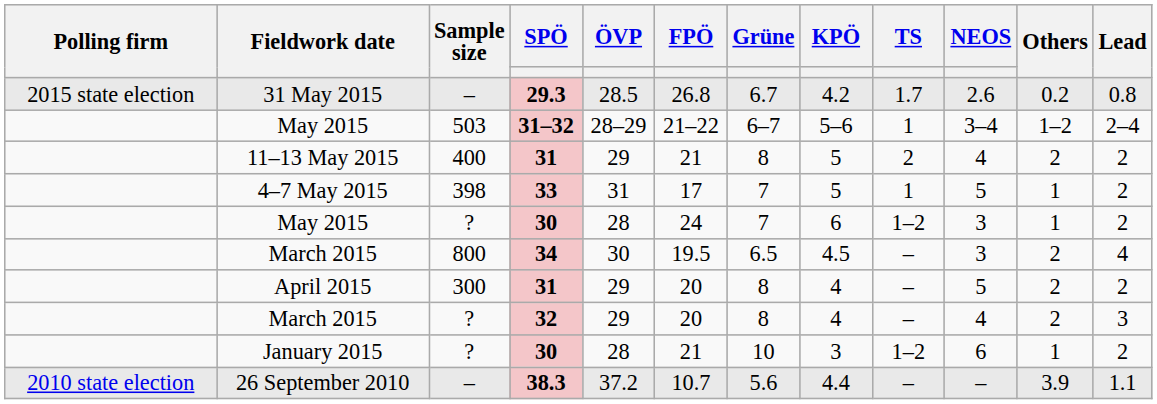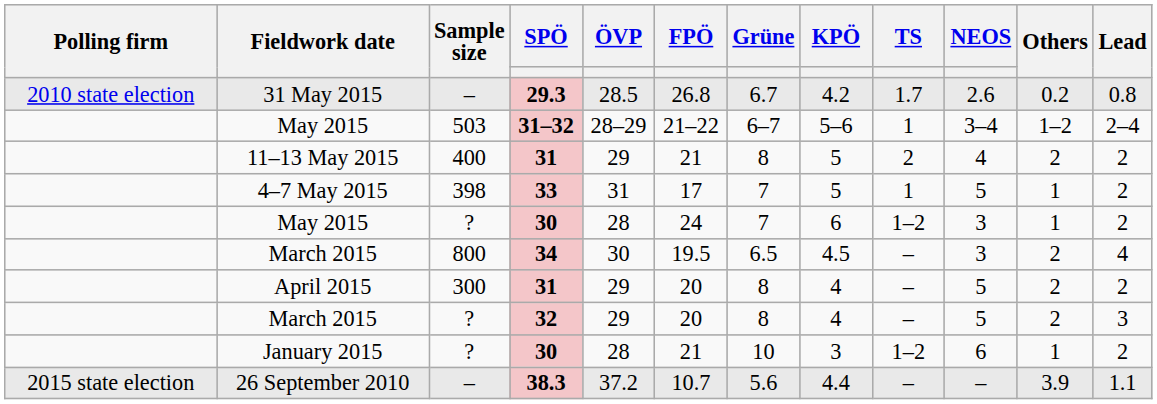(111, 94) 2015 state election -> (111, 94) 2010 state election
(981, 319) 4 -> (981, 319) 5
(111, 383) 2010 state election -> (111, 383) 2015 state election
